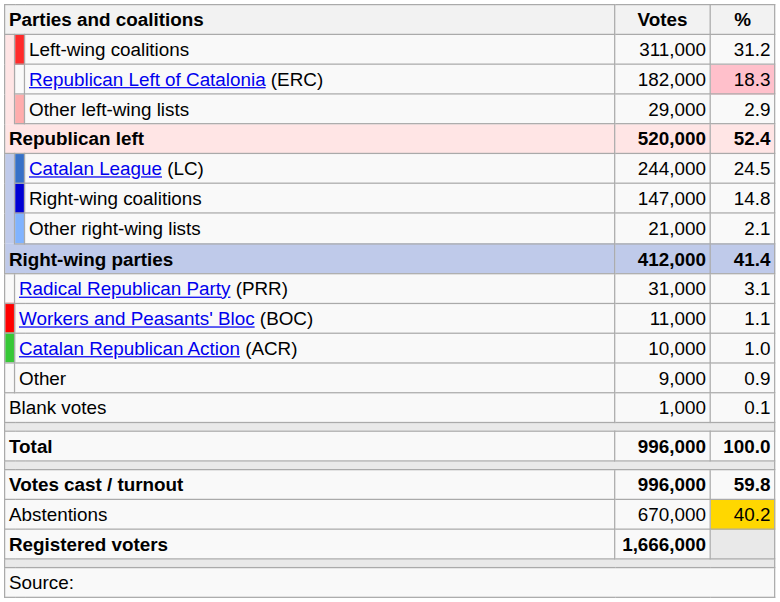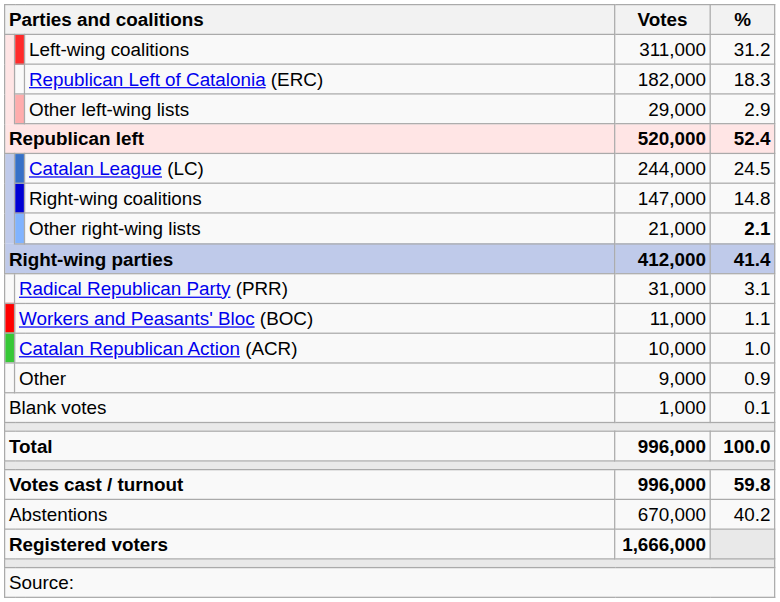(752, 79) pink background -> (752, 79) no background
(757, 229) normal -> (757, 229) bold
(752, 515) gold background -> (752, 515) no background
